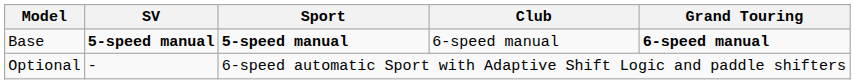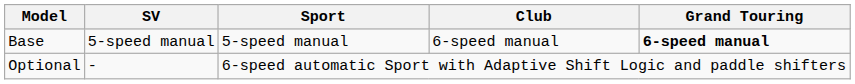(151, 41) bold -> (151, 41) normal
(285, 41) bold -> (285, 41) normal
